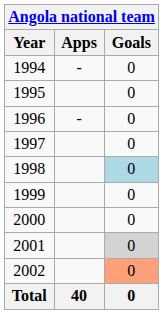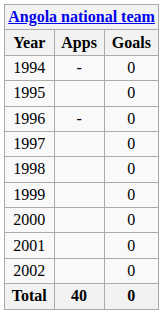(131, 169) lightblue background -> (131, 169) no background
(131, 245) lightgrey background -> (131, 245) no background
(131, 270) lightsalmon background -> (131, 270) no background
